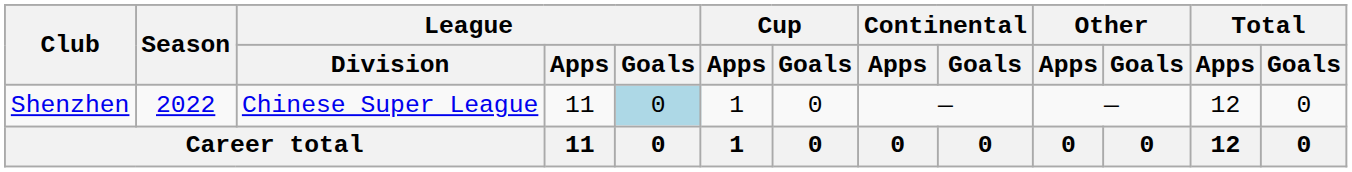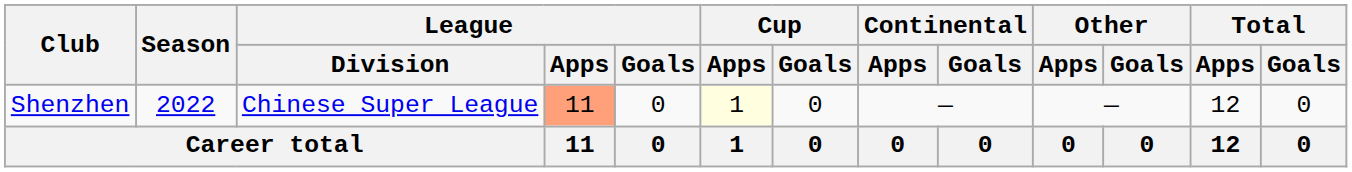(580, 106) no background -> (580, 106) lightsalmon background
(658, 106) lightblue background -> (658, 106) no background
(737, 106) no background -> (737, 106) lightyellow background
